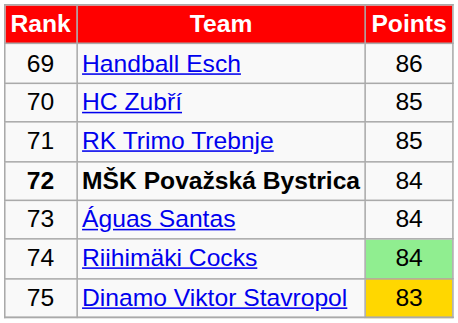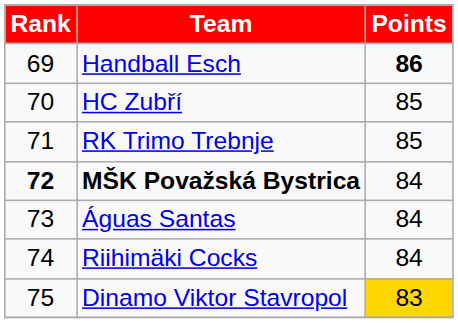(409, 63) normal -> (409, 63) bold
(409, 258) lightgreen background -> (409, 258) no background
